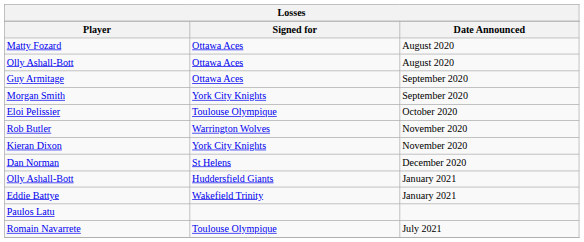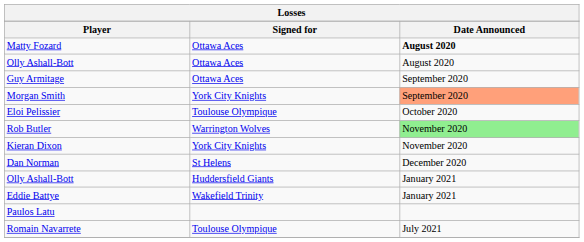(428, 46) normal -> (429, 46) bold
(435, 96) no background -> (435, 96) lightsalmon background
(435, 129) no background -> (435, 129) lightgreen background
